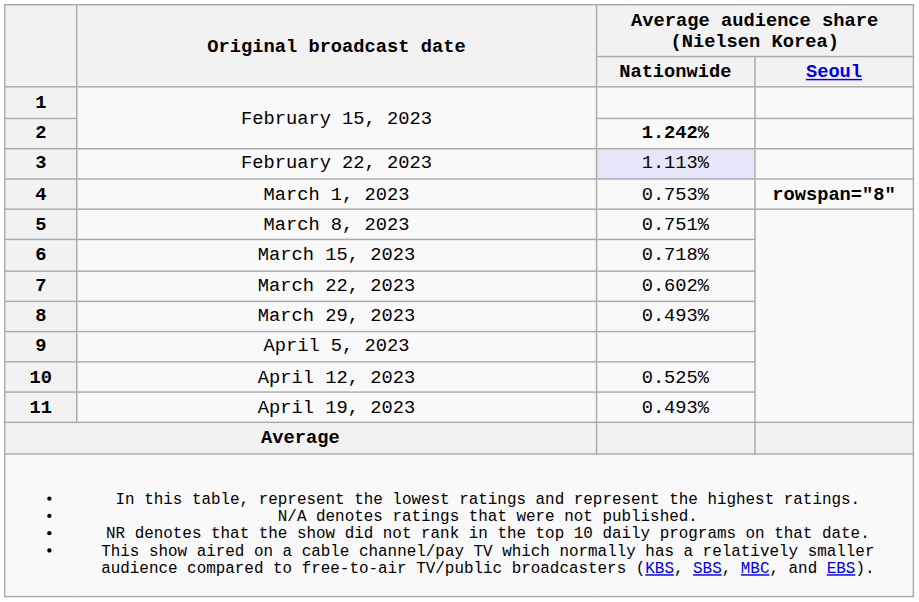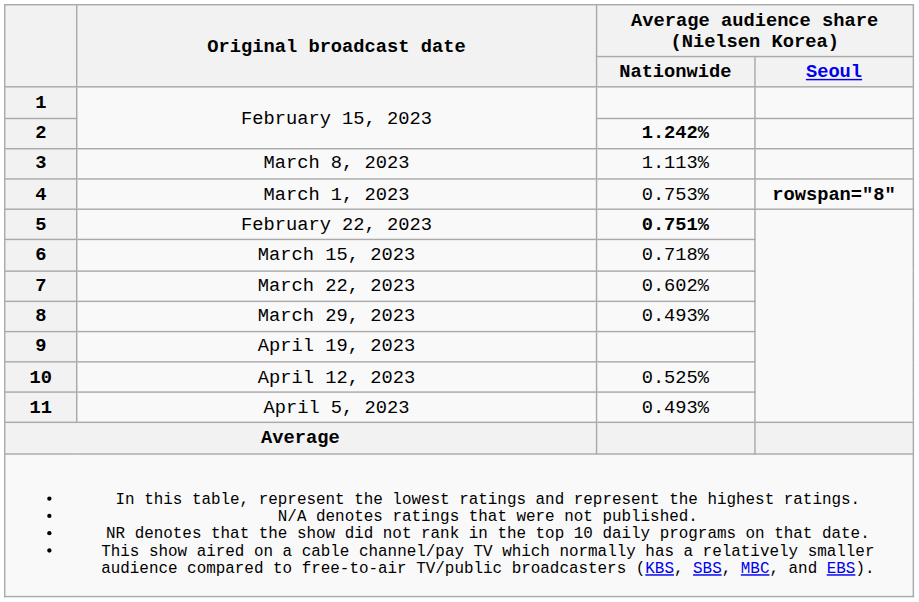(336, 164) February 22, 2023 -> (336, 164) March 8, 2023
(675, 164) lavender background -> (675, 164) no background
(336, 225) March 8, 2023 -> (336, 225) February 22, 2023
(675, 225) normal -> (675, 225) bold
(336, 347) April 5, 2023 -> (336, 347) April 19, 2023
(336, 408) April 19, 2023 -> (336, 408) April 5, 2023
